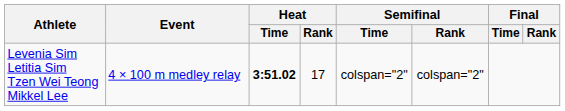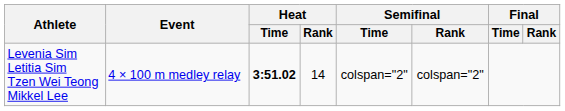(318, 75) 17 -> (318, 75) 14
